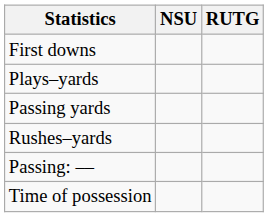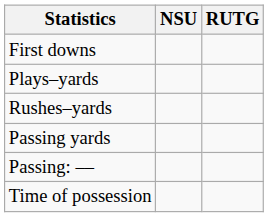rows swapped: (60, 137) <-> (60, 108)
